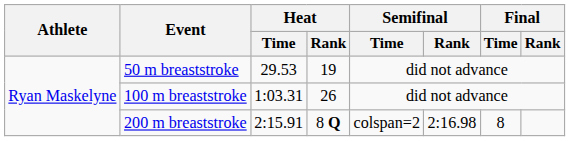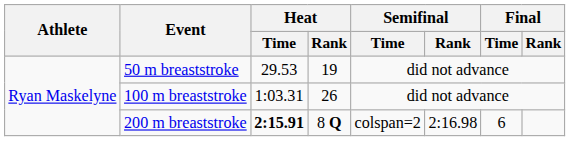(279, 123) normal -> (279, 123) bold
(501, 123) 8 -> (501, 123) 6
